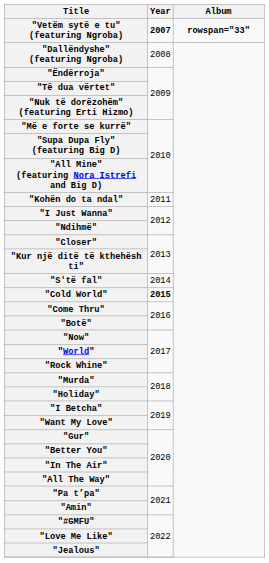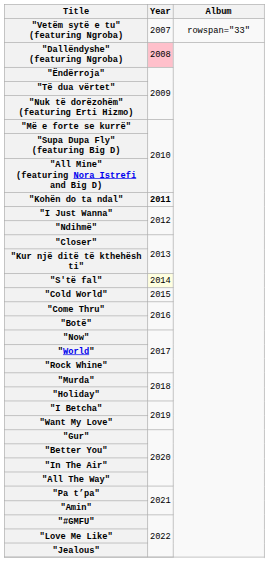(160, 31) bold -> (160, 31) normal
(219, 31) bold -> (219, 31) normal
(160, 55) no background -> (160, 55) pink background
(160, 199) normal -> (160, 199) bold
(160, 281) no background -> (160, 281) lightyellow background
(160, 295) bold -> (160, 295) normal
